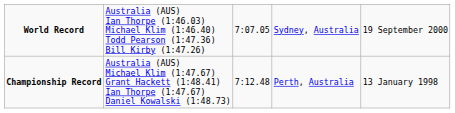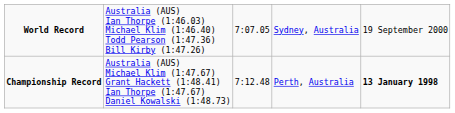(400, 82) normal -> (400, 82) bold
